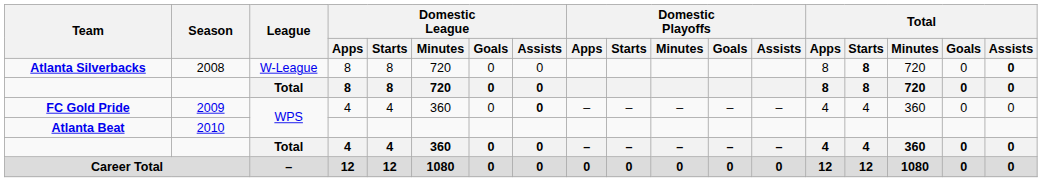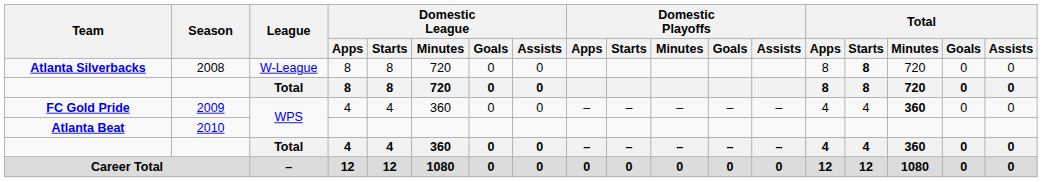(1011, 68) bold -> (1011, 68) normal
(540, 108) bold -> (540, 108) normal
(915, 108) normal -> (915, 108) bold
